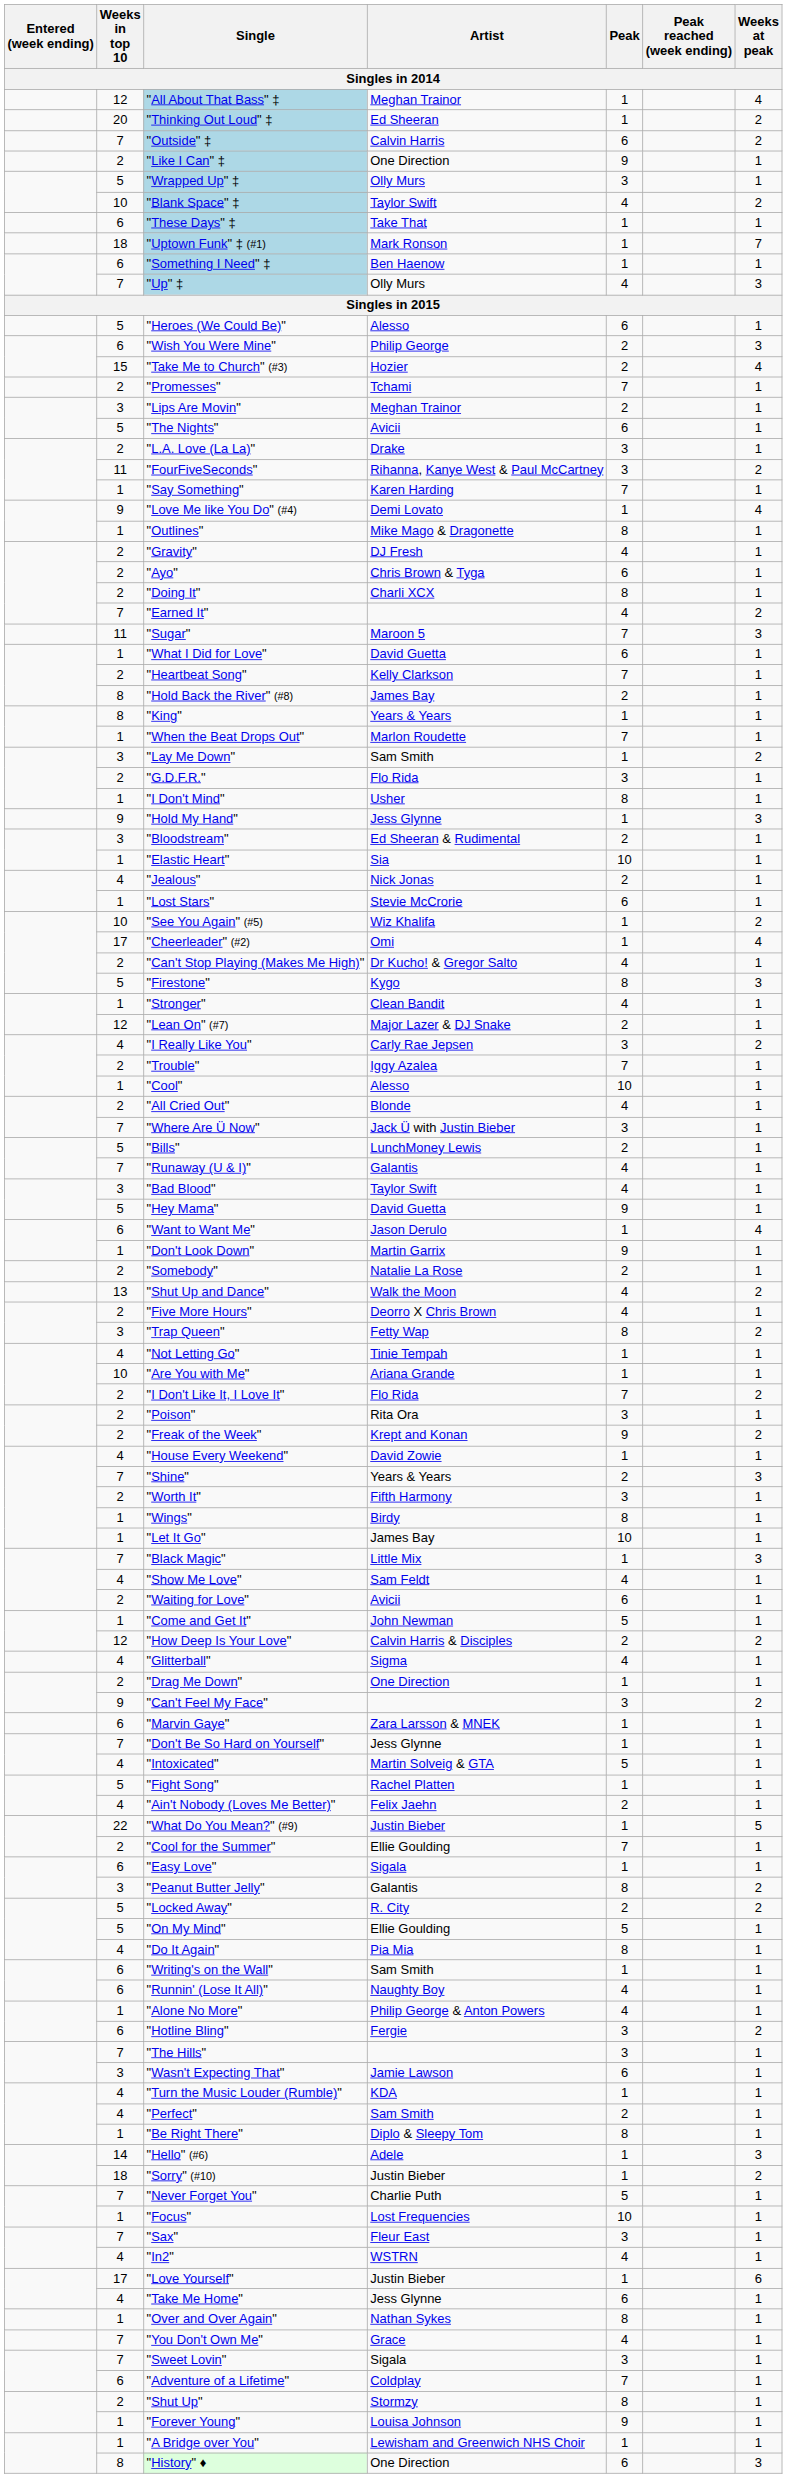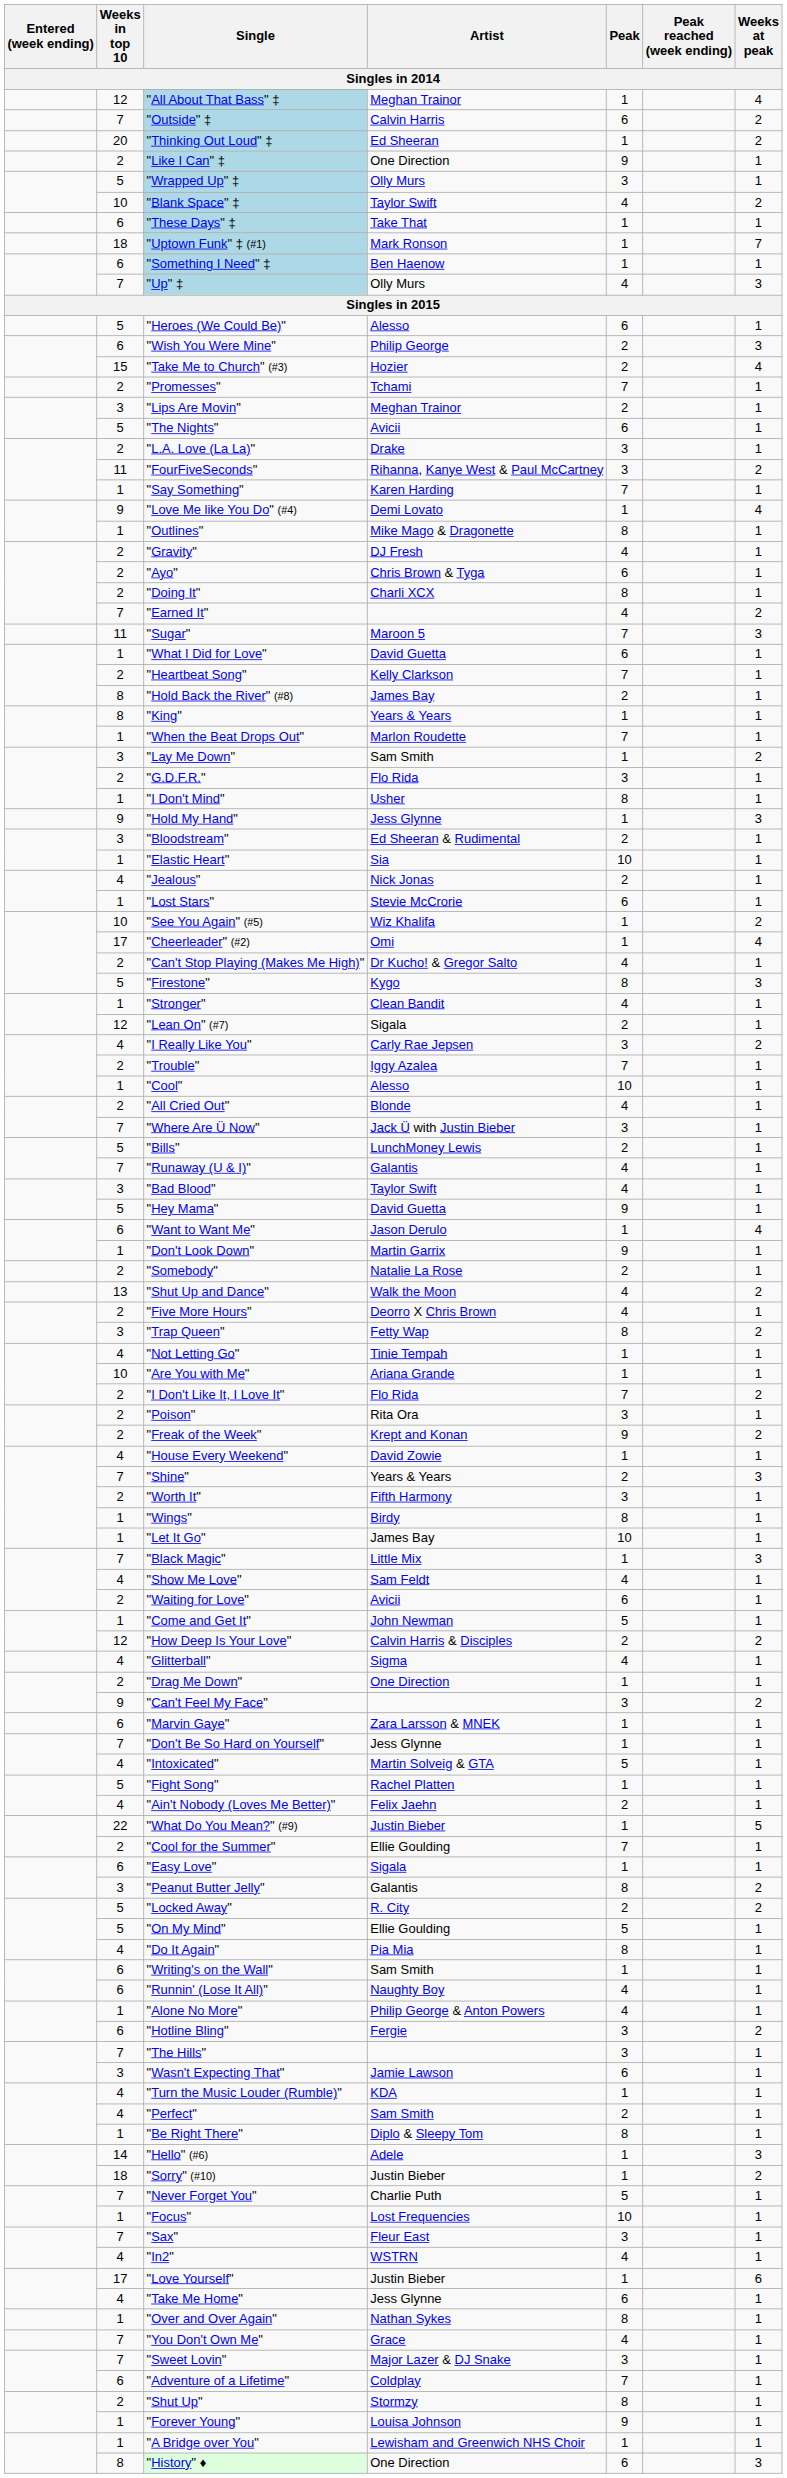rows swapped: (210, 120) <-> (179, 140)
(440, 1024) Major Lazer & DJ Snake -> (388, 1024) Sigala
(388, 2360) Sigala -> (440, 2360) Major Lazer & DJ Snake
